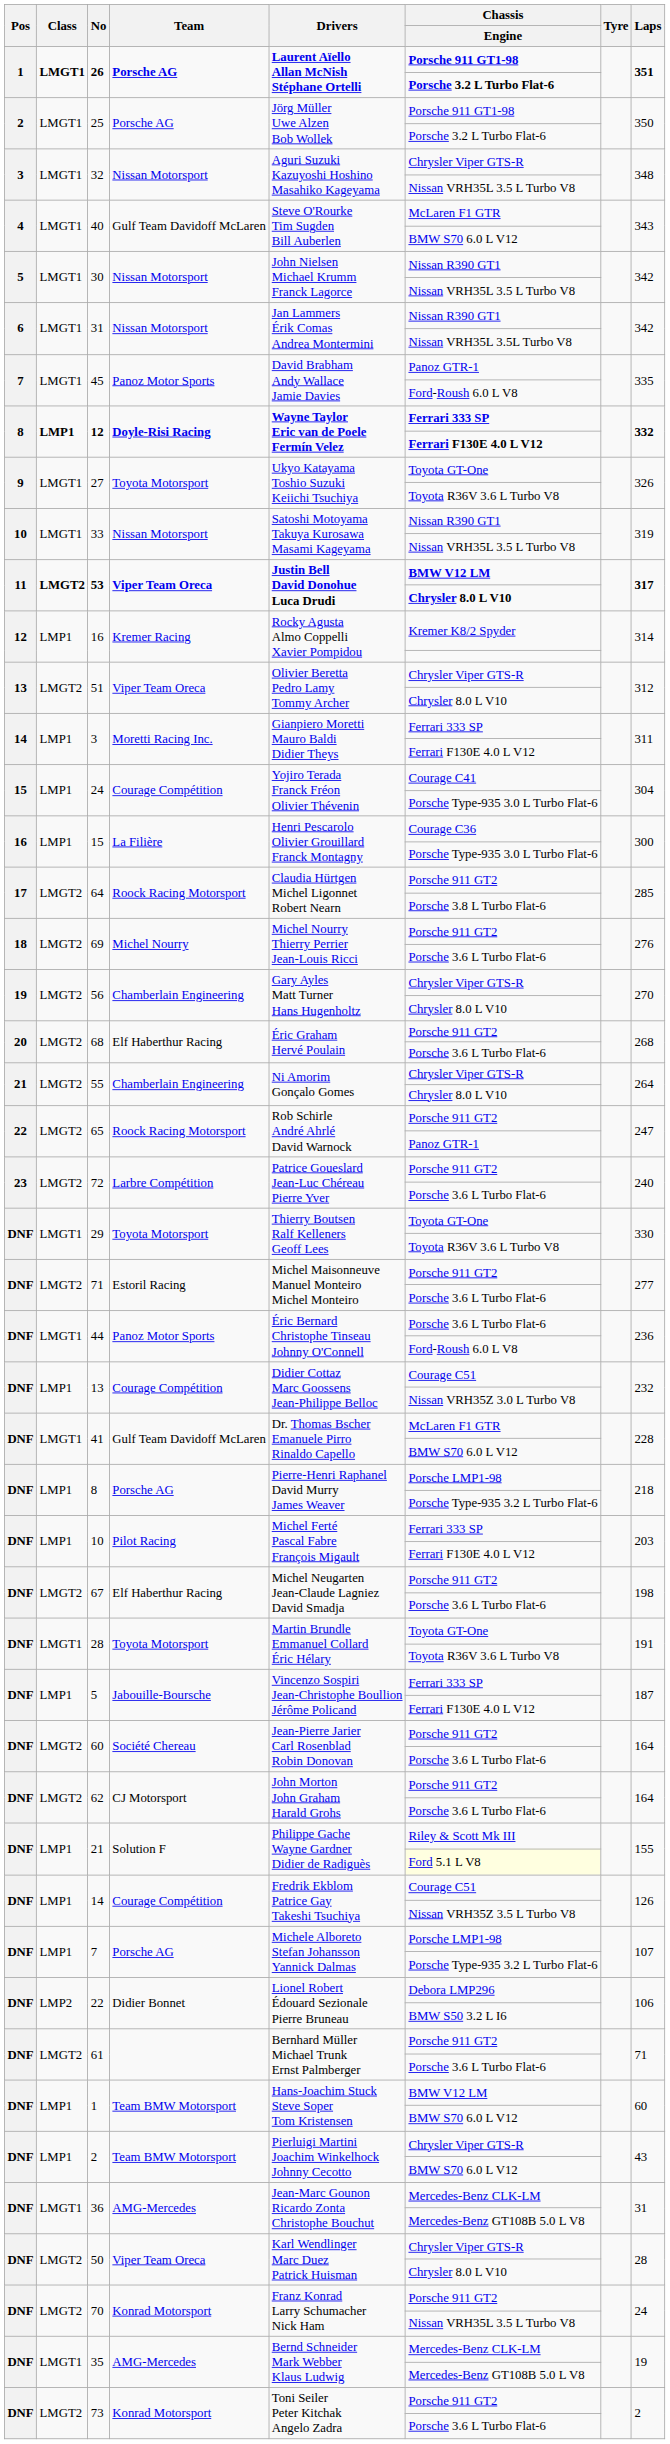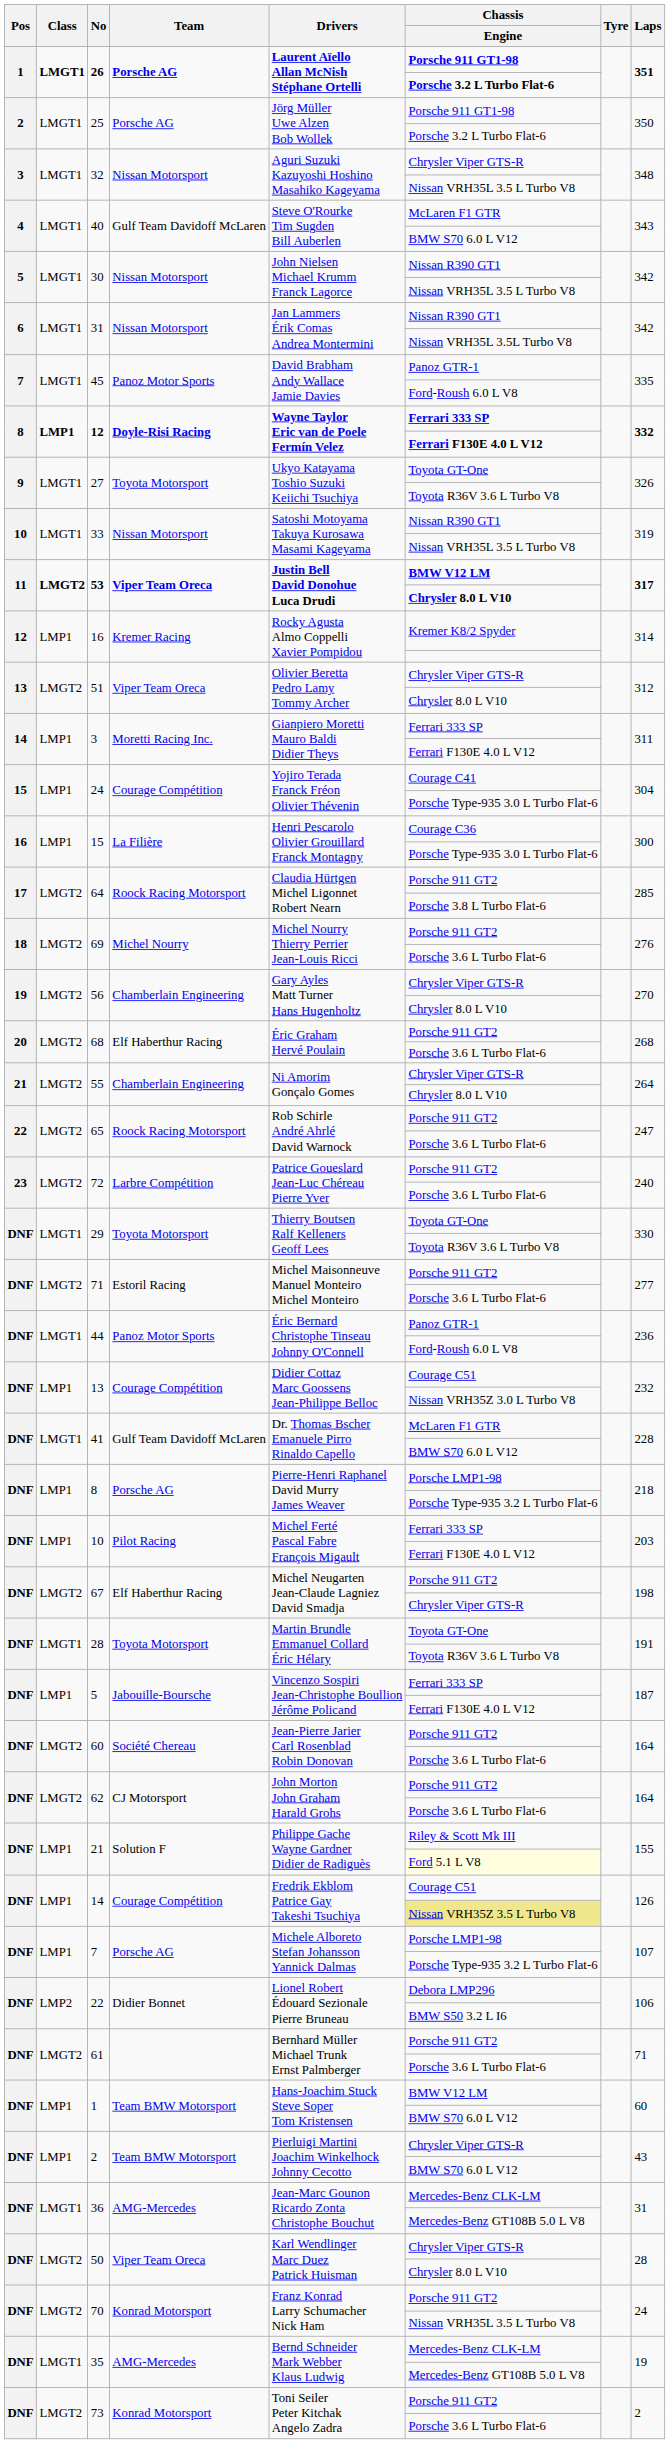(444, 1144) Panoz GTR-1 -> (477, 1144) Porsche 3.6 L Turbo Flat-6
(477, 1323) Porsche 3.6 L Turbo Flat-6 -> (444, 1323) Panoz GTR-1
(477, 1605) Porsche 3.6 L Turbo Flat-6 -> (466, 1605) Chrysler Viper GTS-R
(492, 1913) no background -> (492, 1913) khaki background
